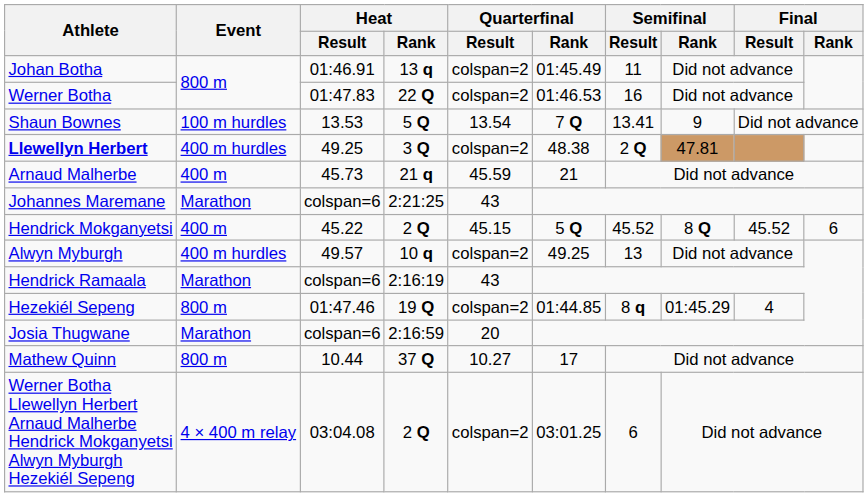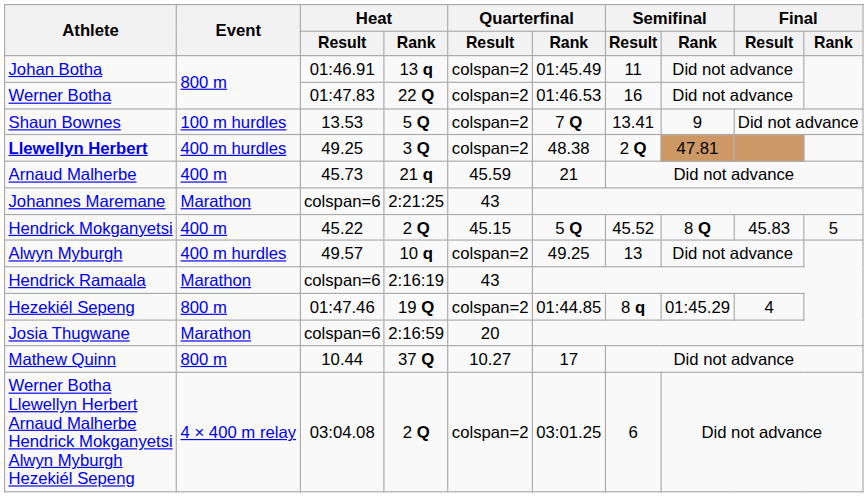(490, 122) 13.54 -> (490, 122) colspan=2
(769, 228) 45.52 -> (769, 228) 45.83
(833, 228) 6 -> (833, 228) 5
